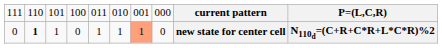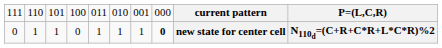(35, 32) bold -> (35, 32) normal
(141, 32) lightsalmon background -> (141, 32) no background
(163, 32) normal -> (163, 32) bold
